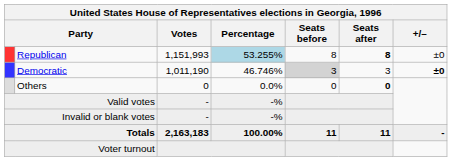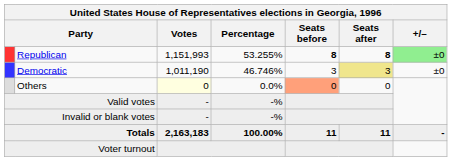(263, 55) lightblue background -> (263, 55) no background
(334, 55) normal -> (334, 55) bold
(439, 55) no background -> (439, 55) lightgreen background
(334, 70) lightgrey background -> (334, 70) no background
(388, 70) no background -> (388, 70) khaki background
(439, 70) bold -> (439, 70) normal
(206, 86) no background -> (206, 86) lightyellow background
(334, 86) no background -> (334, 86) lightsalmon background
(388, 86) bold -> (388, 86) normal
